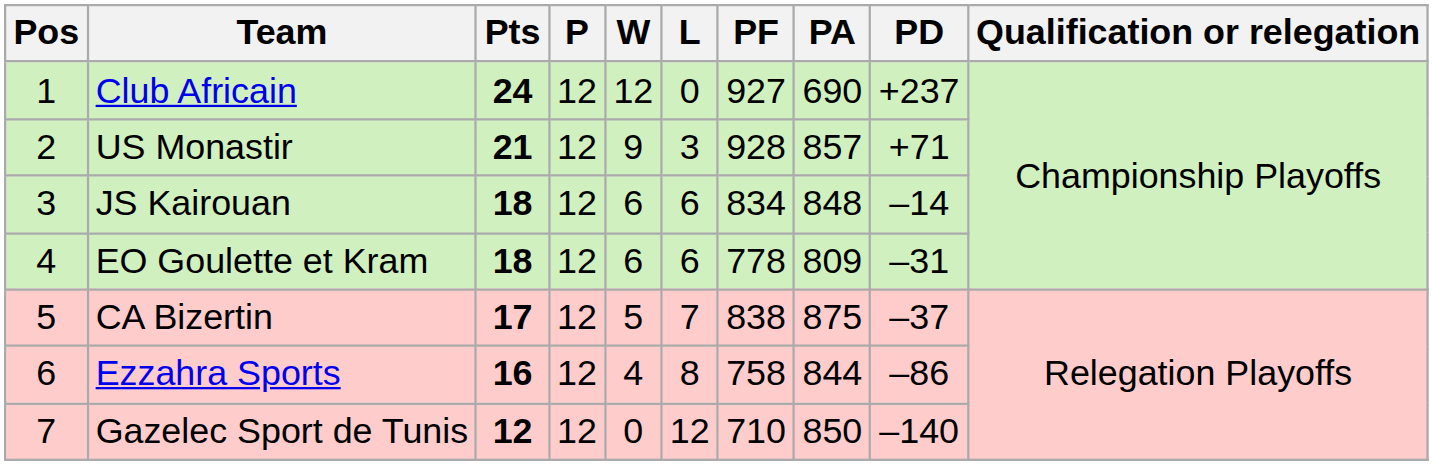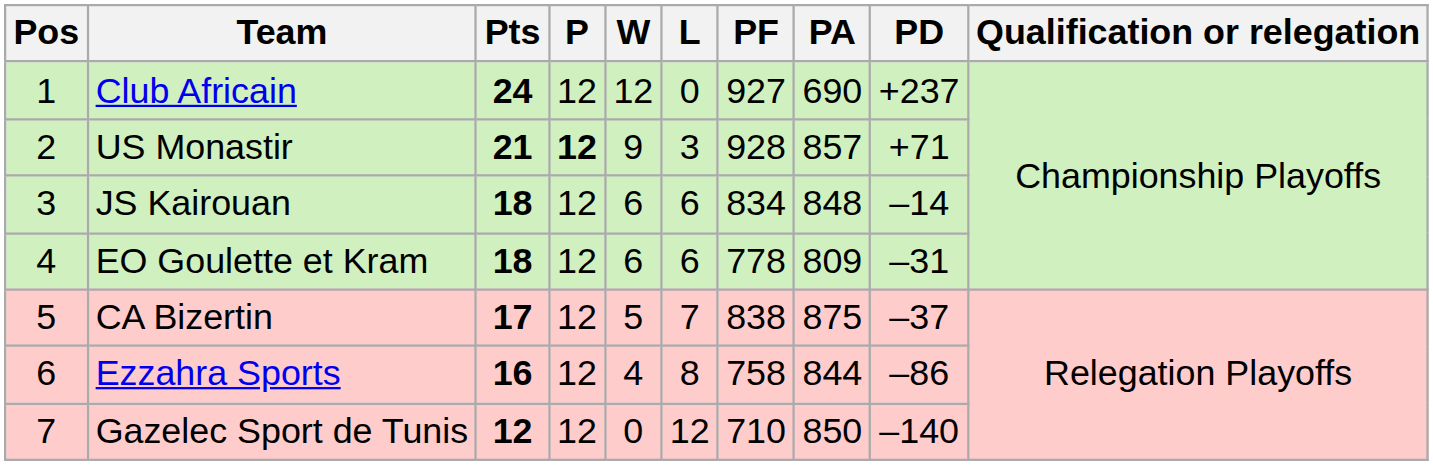(577, 146) normal -> (577, 146) bold
